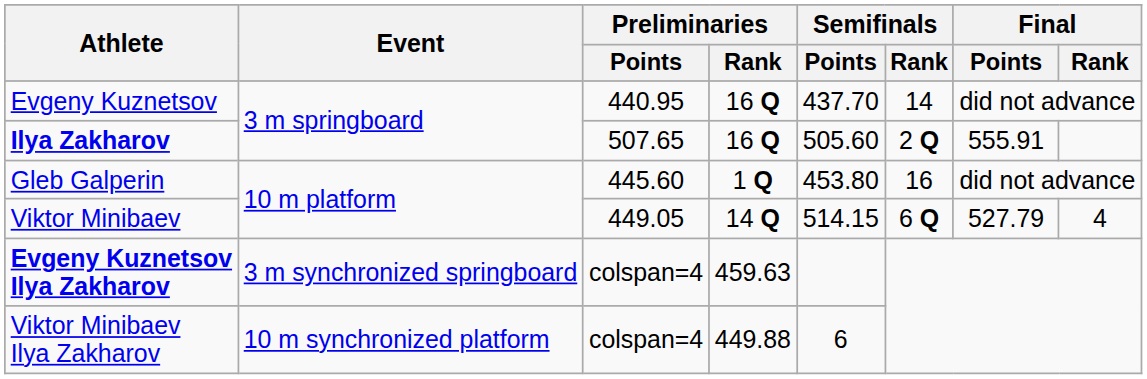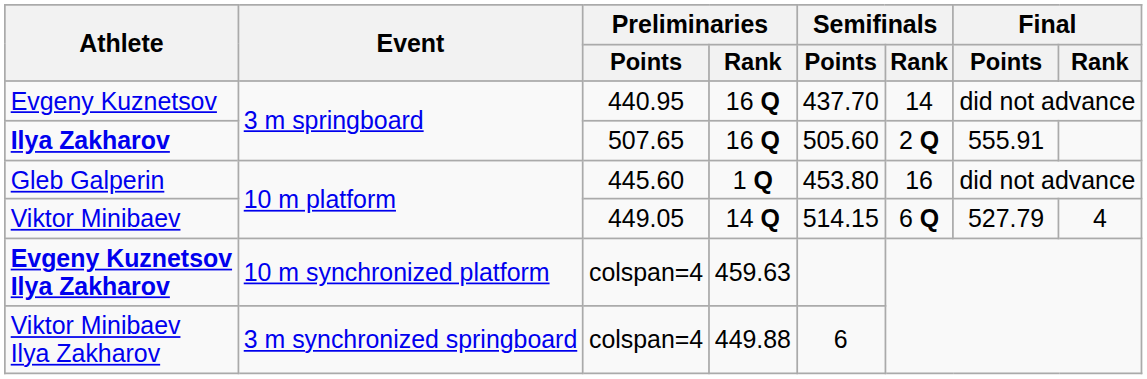(410, 273) 3 m synchronized springboard -> (397, 273) 10 m synchronized platform
(397, 340) 10 m synchronized platform -> (410, 340) 3 m synchronized springboard
